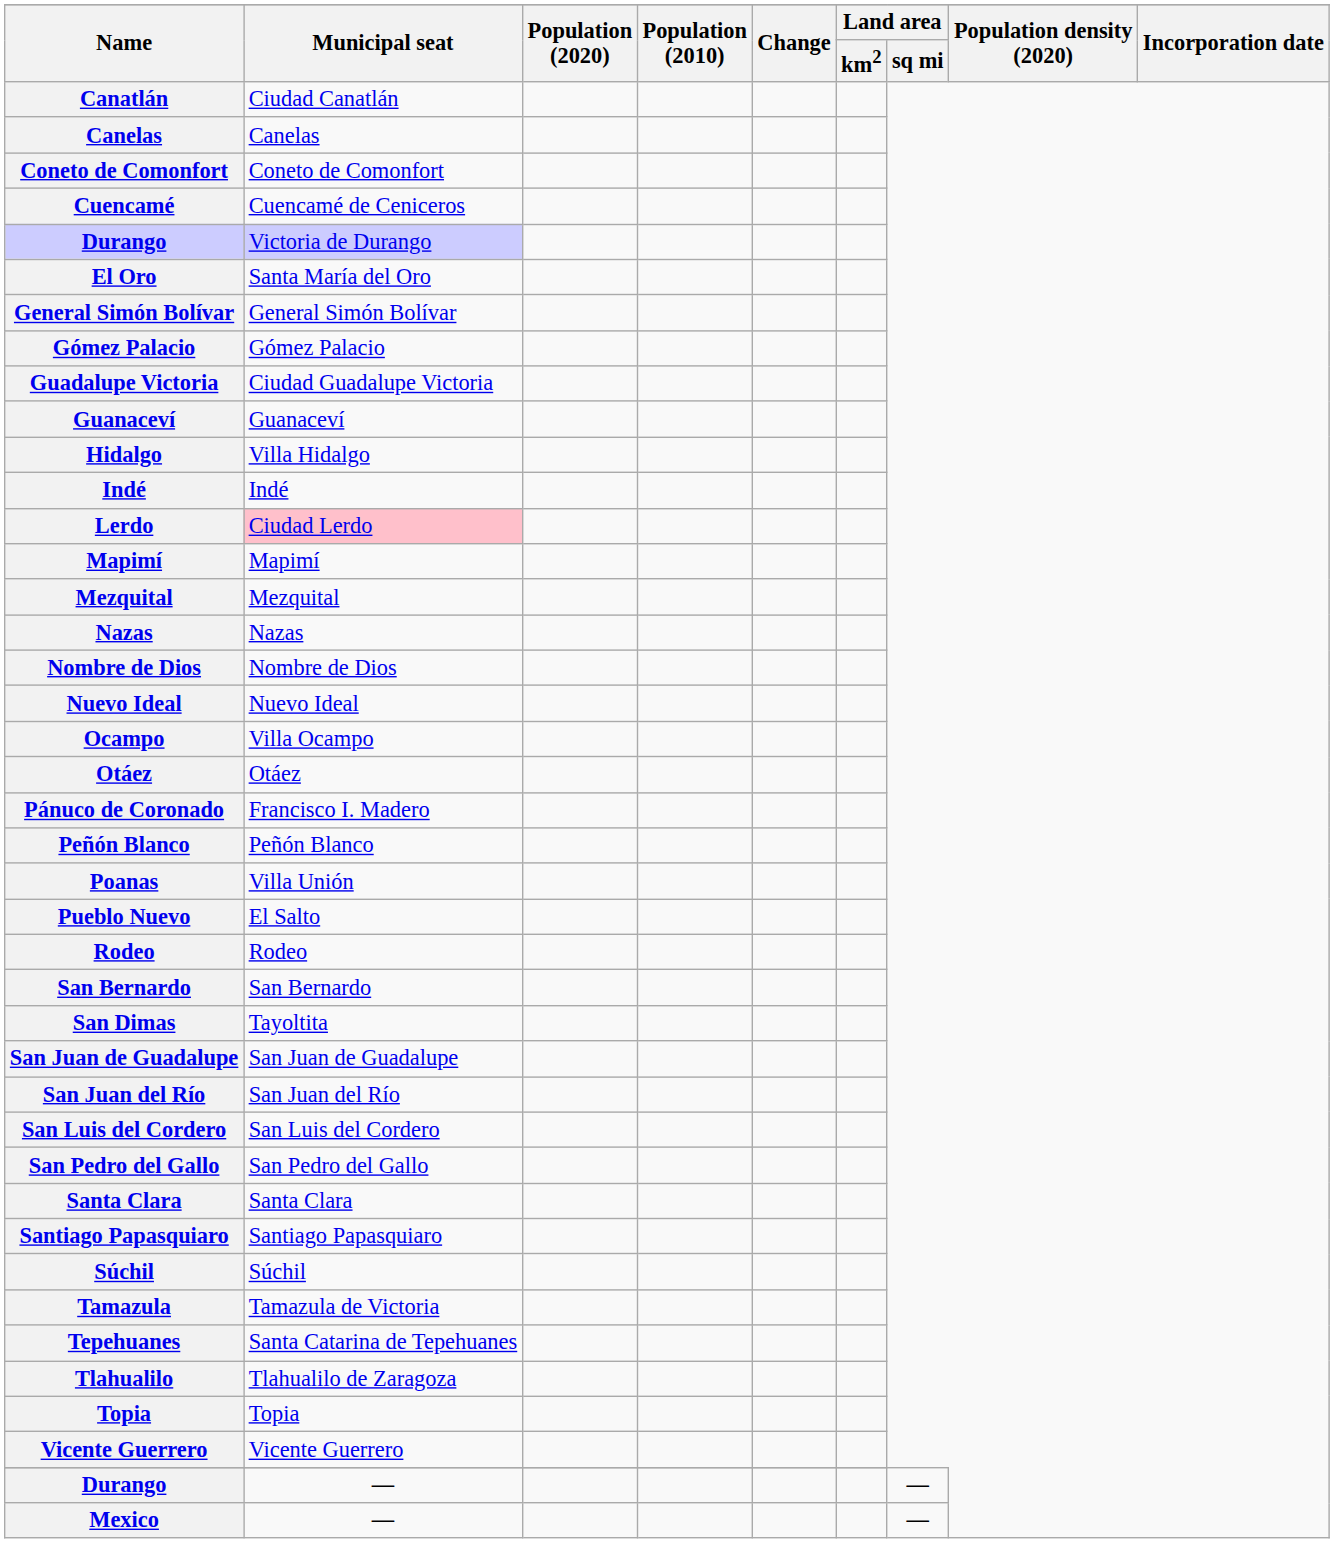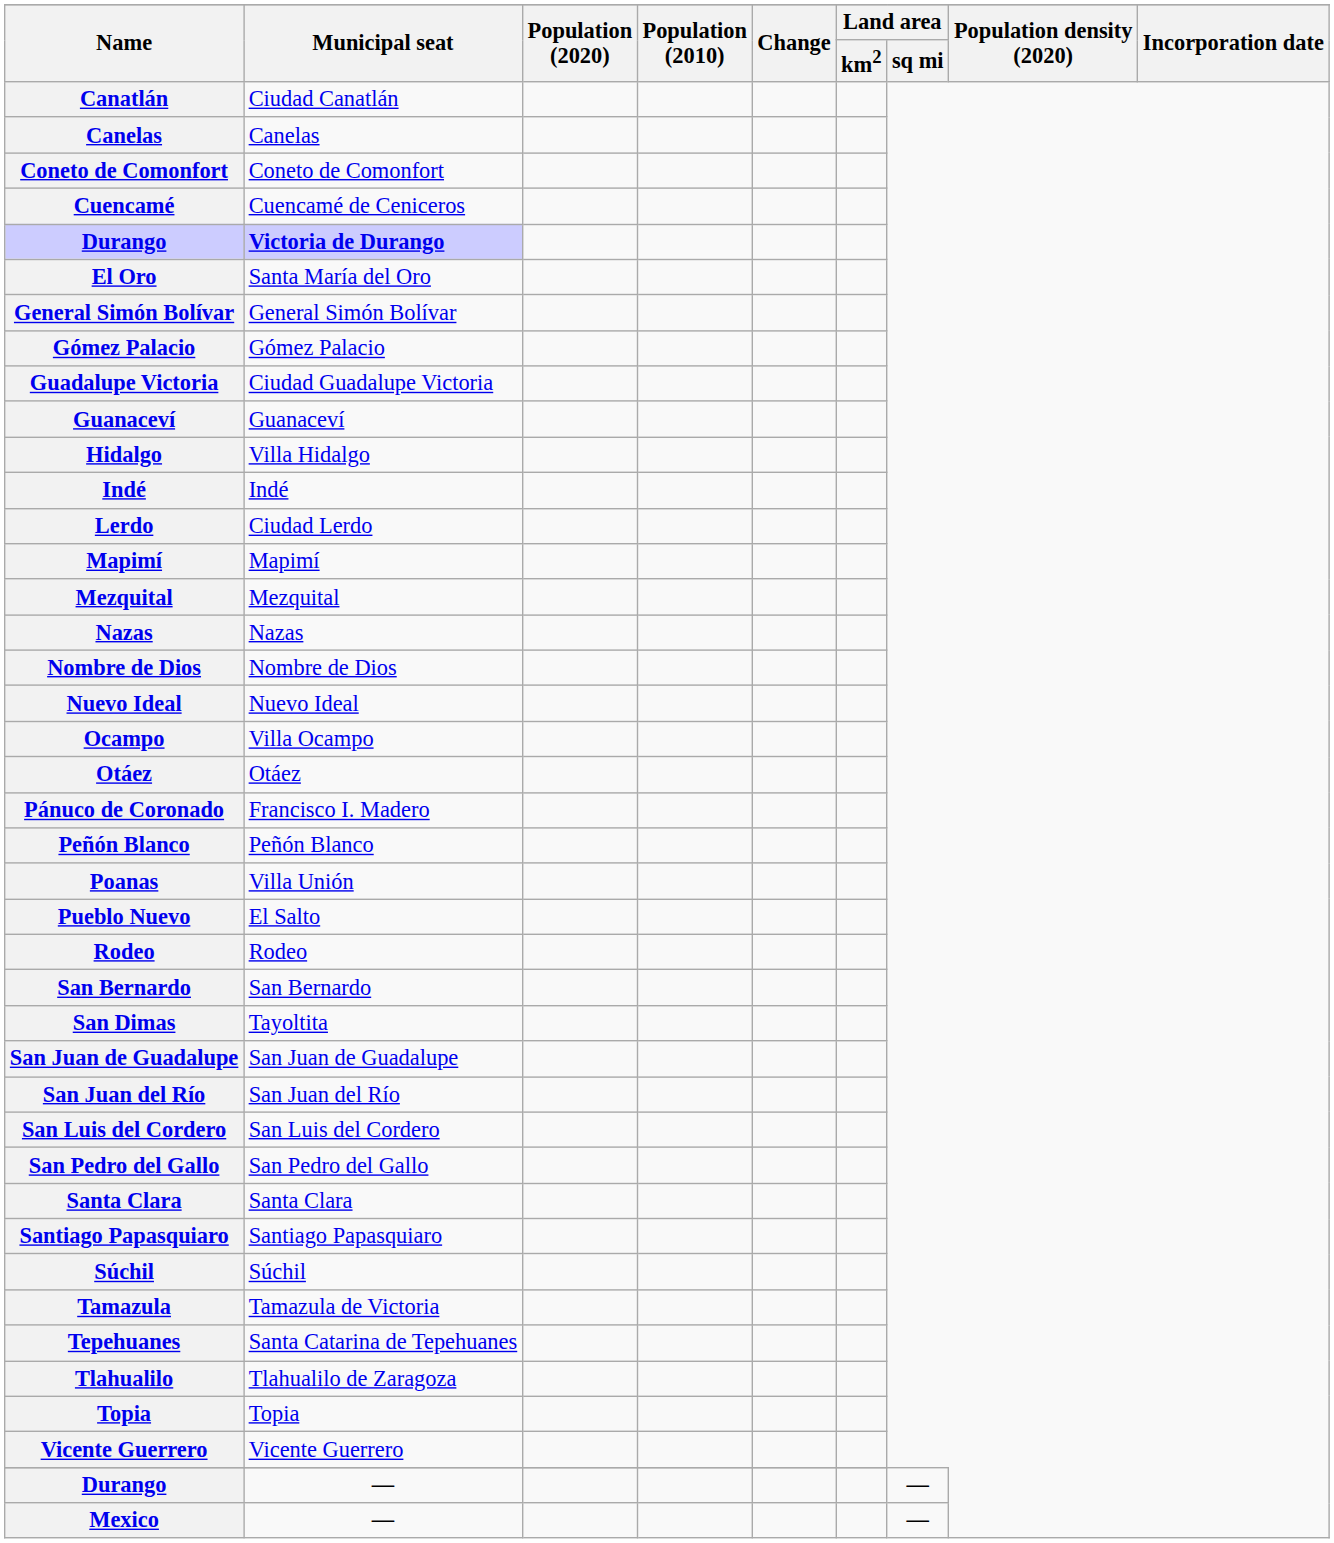(340, 241) normal -> (347, 241) bold
(311, 525) pink background -> (311, 525) no background
